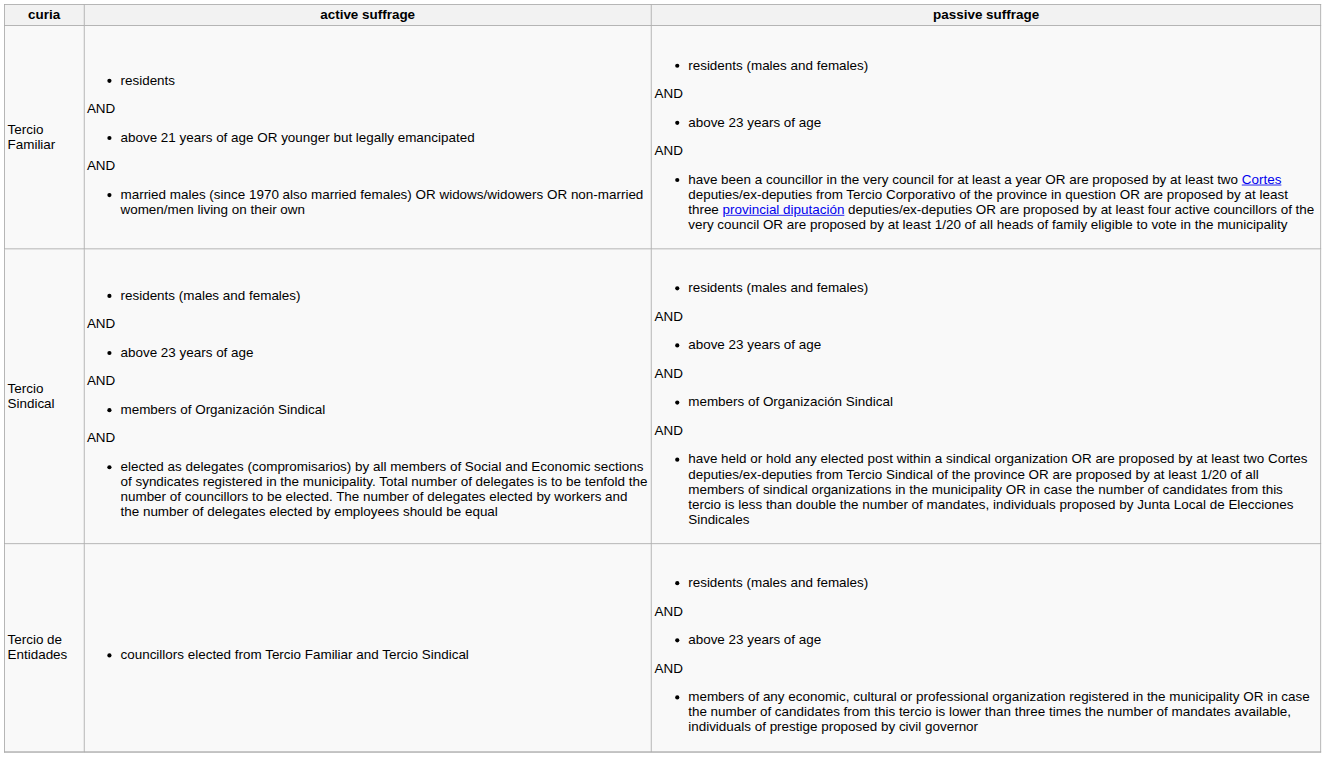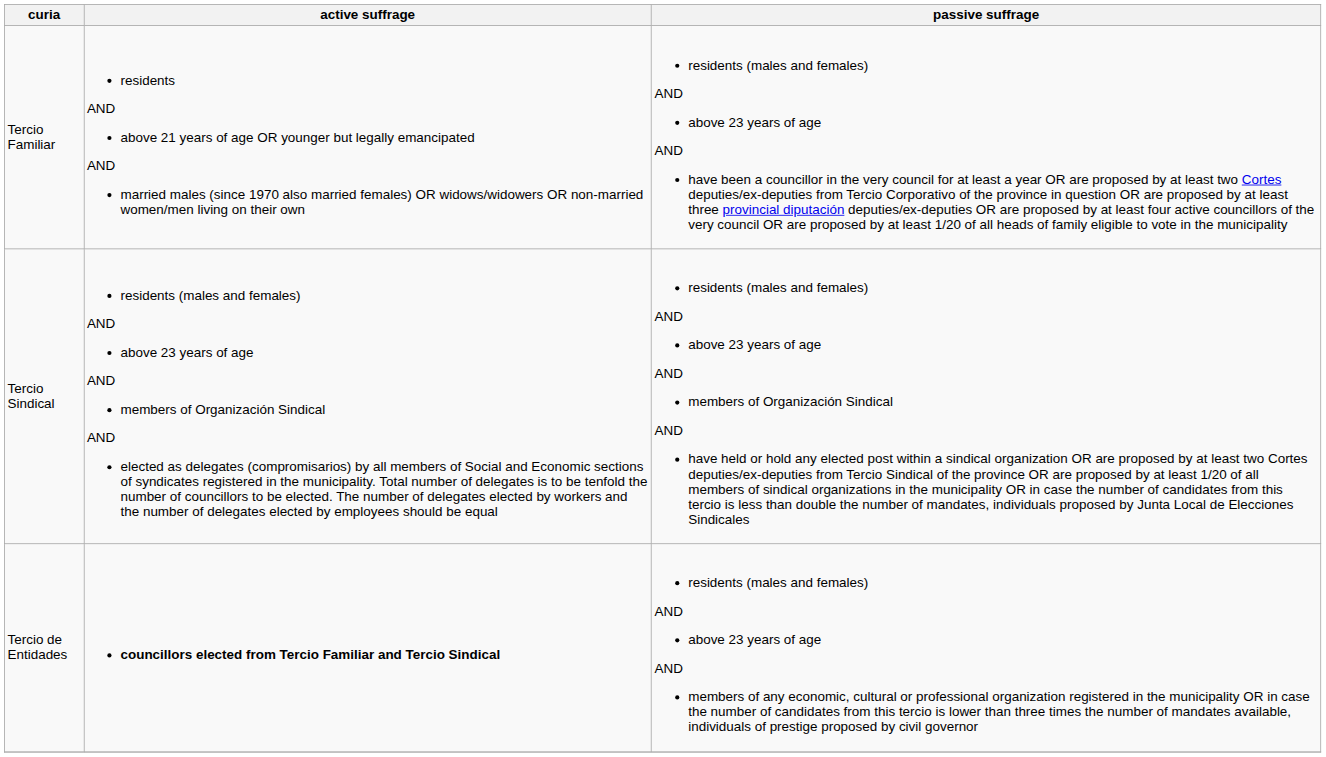(368, 655) normal -> (368, 655) bold
